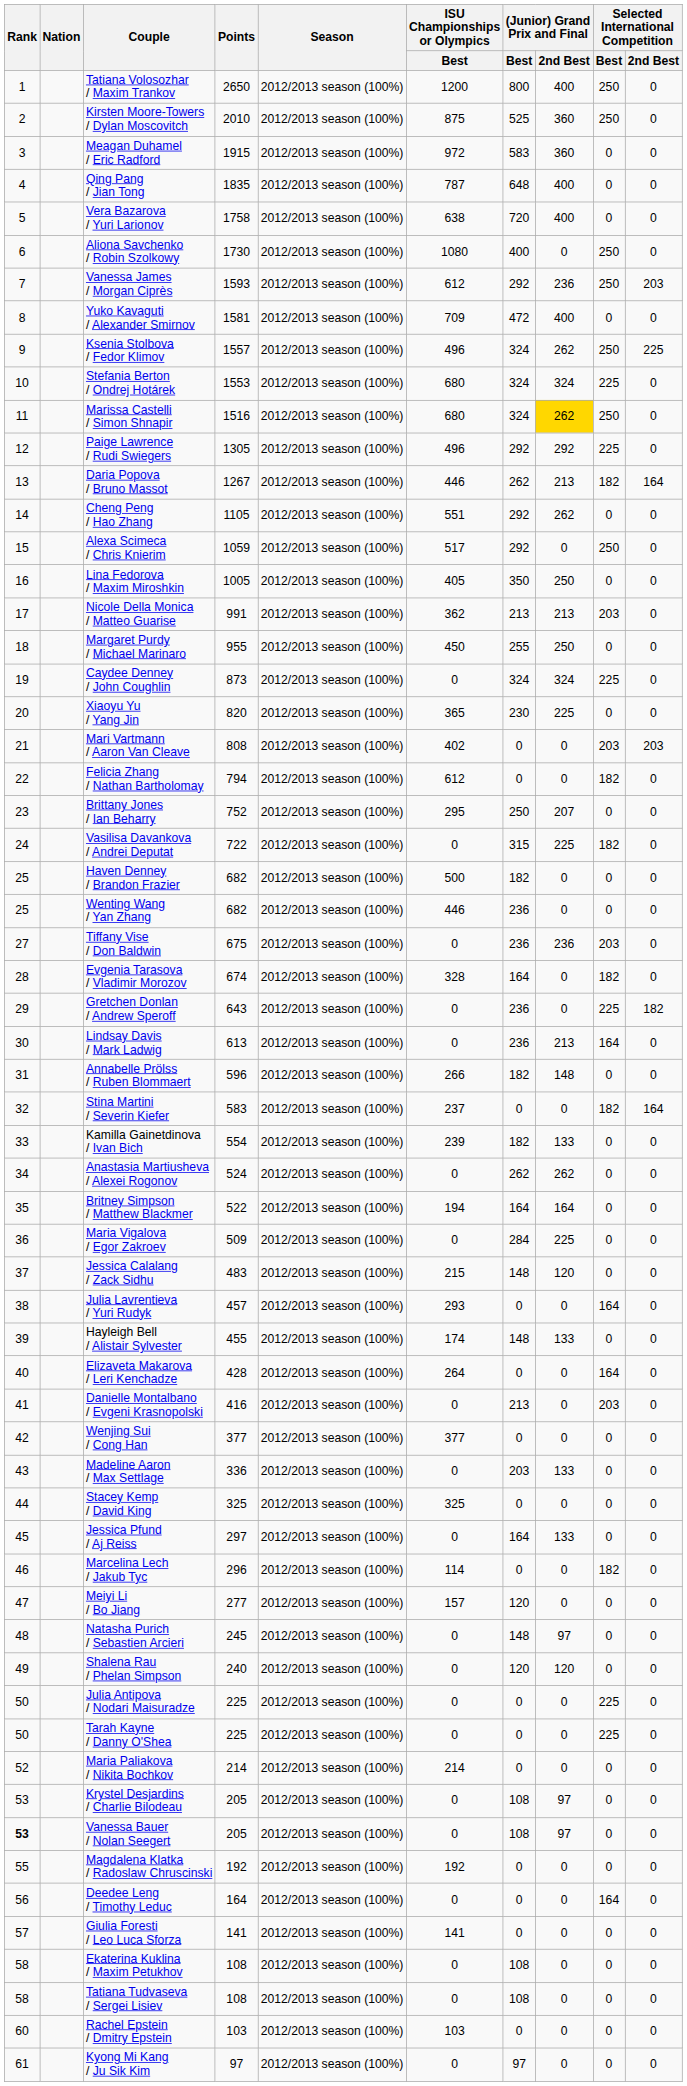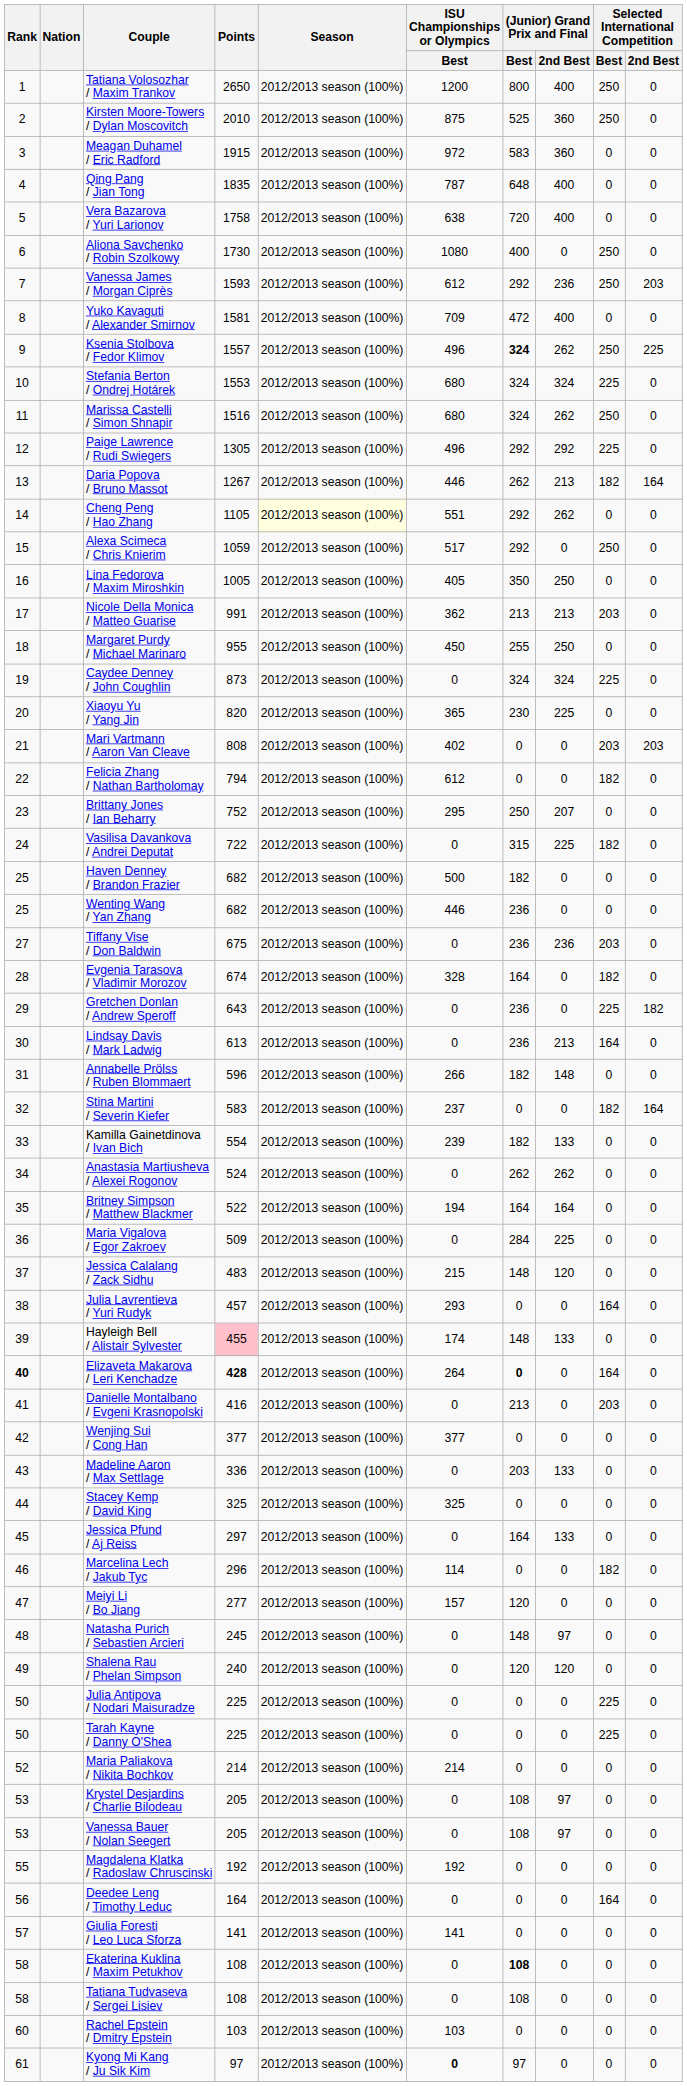(519, 350) normal -> (519, 350) bold
(564, 416) gold background -> (564, 416) no background
(332, 515) no background -> (332, 515) lightyellow background
(237, 1339) no background -> (237, 1339) pink background
(22, 1372) normal -> (22, 1372) bold
(237, 1372) normal -> (237, 1372) bold
(519, 1372) normal -> (519, 1372) bold
(22, 1834) bold -> (22, 1834) normal
(519, 1965) normal -> (519, 1965) bold
(455, 2064) normal -> (455, 2064) bold
